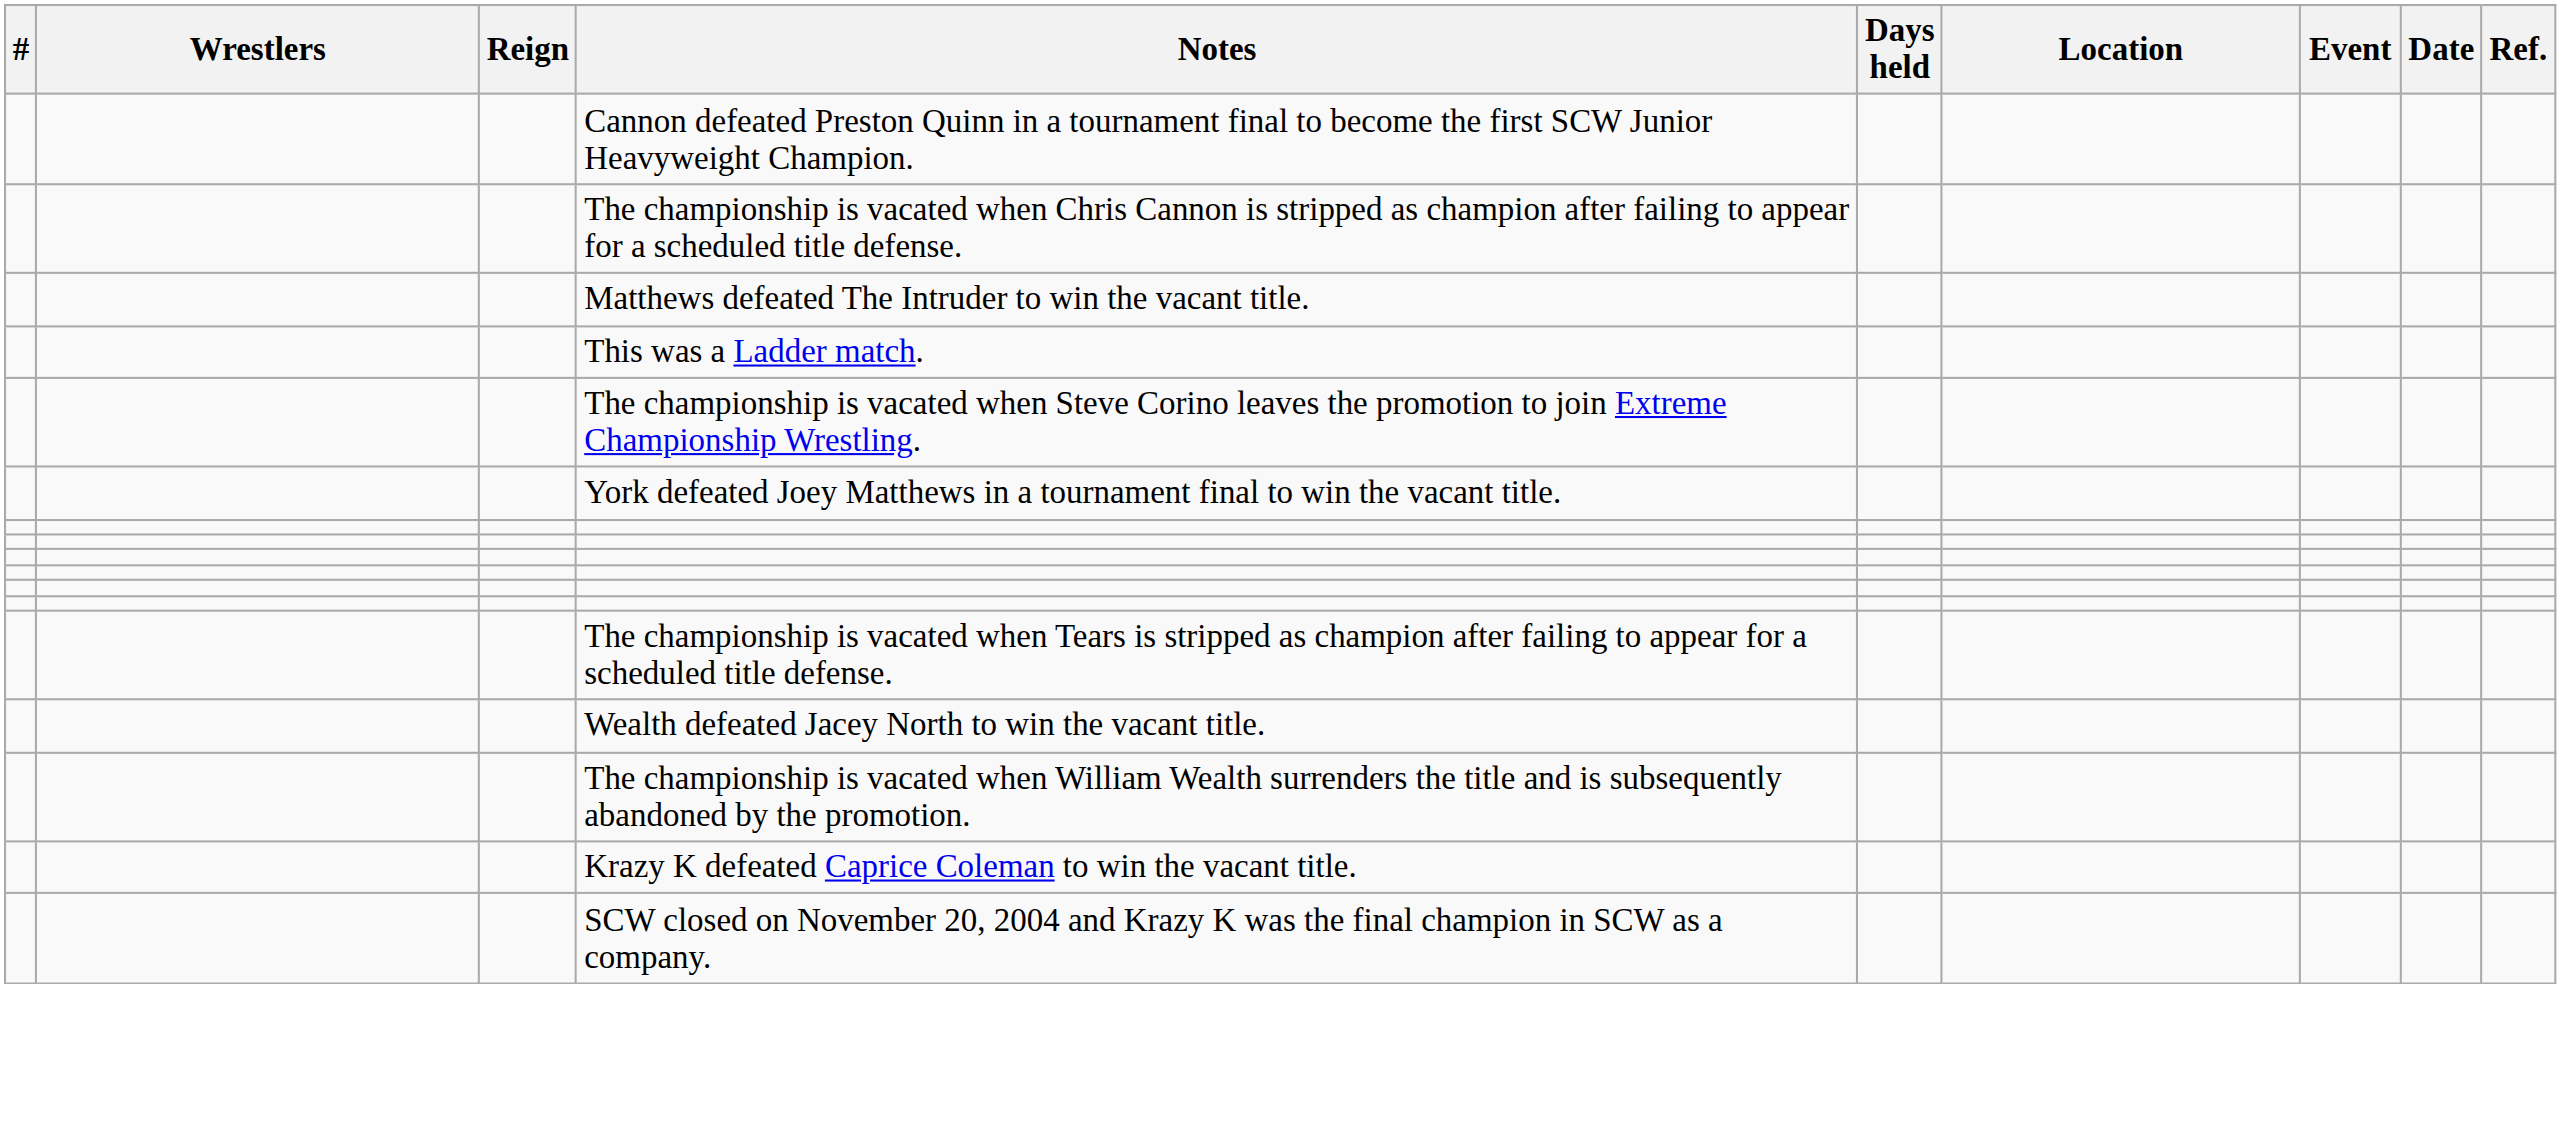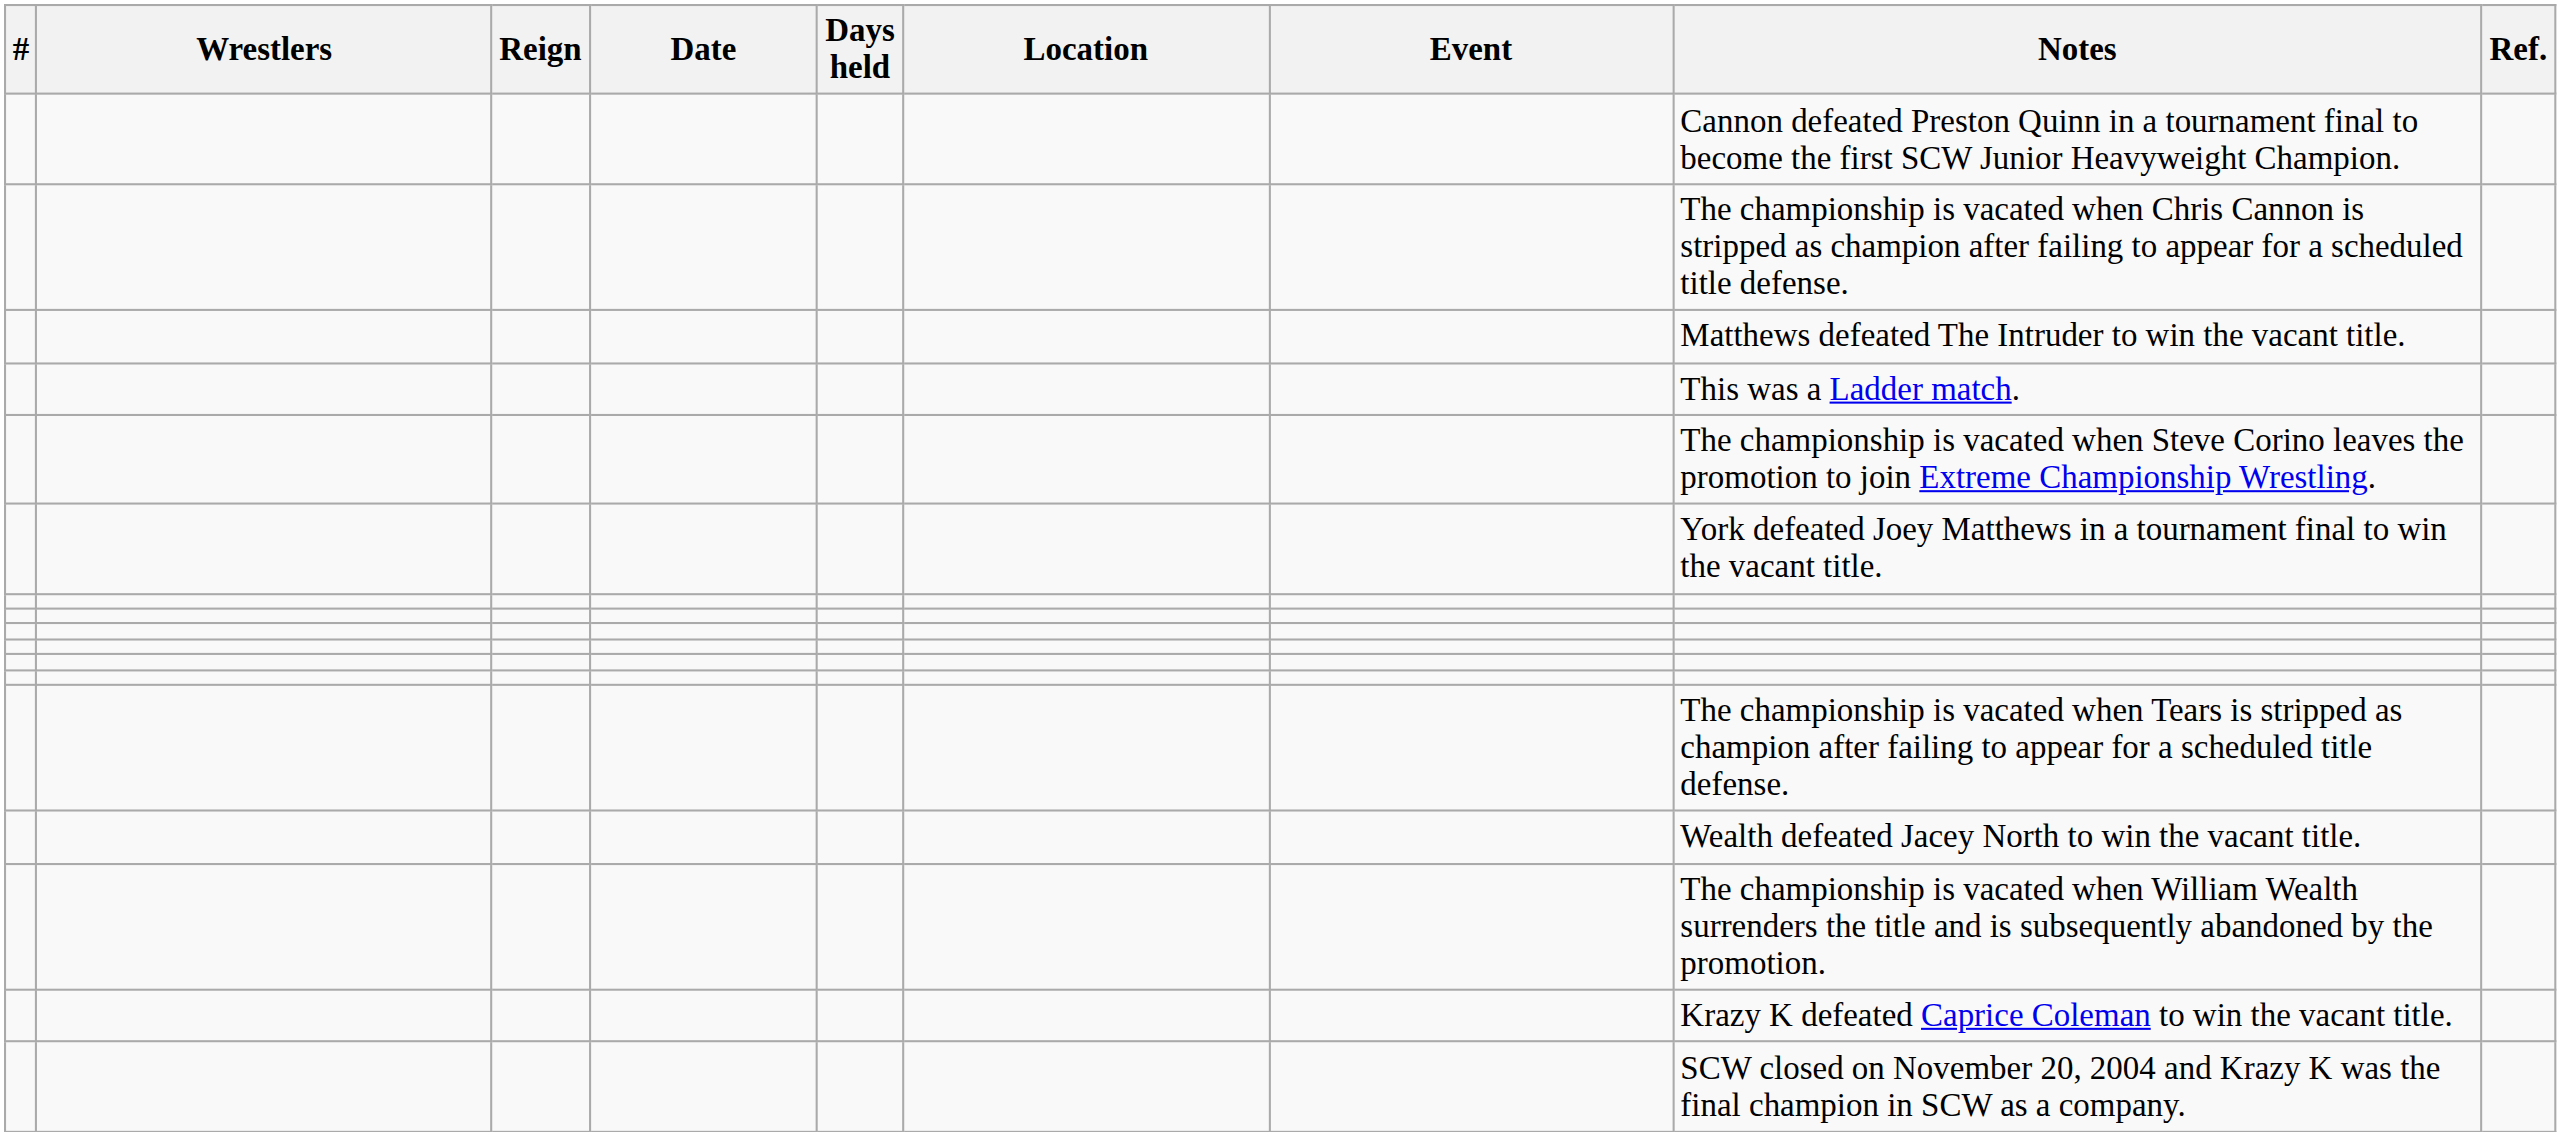columns swapped: (2441, 49) <-> (1217, 49)
